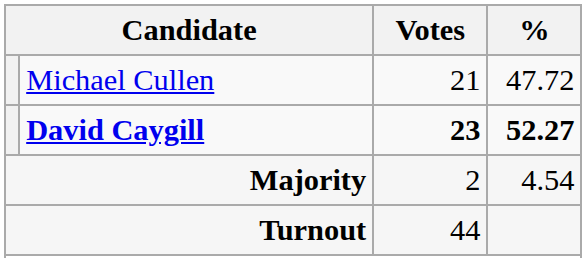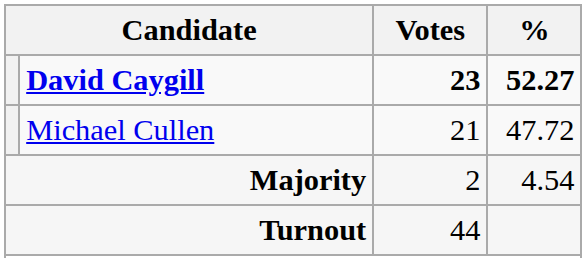rows swapped: (115, 130) <-> (120, 79)
